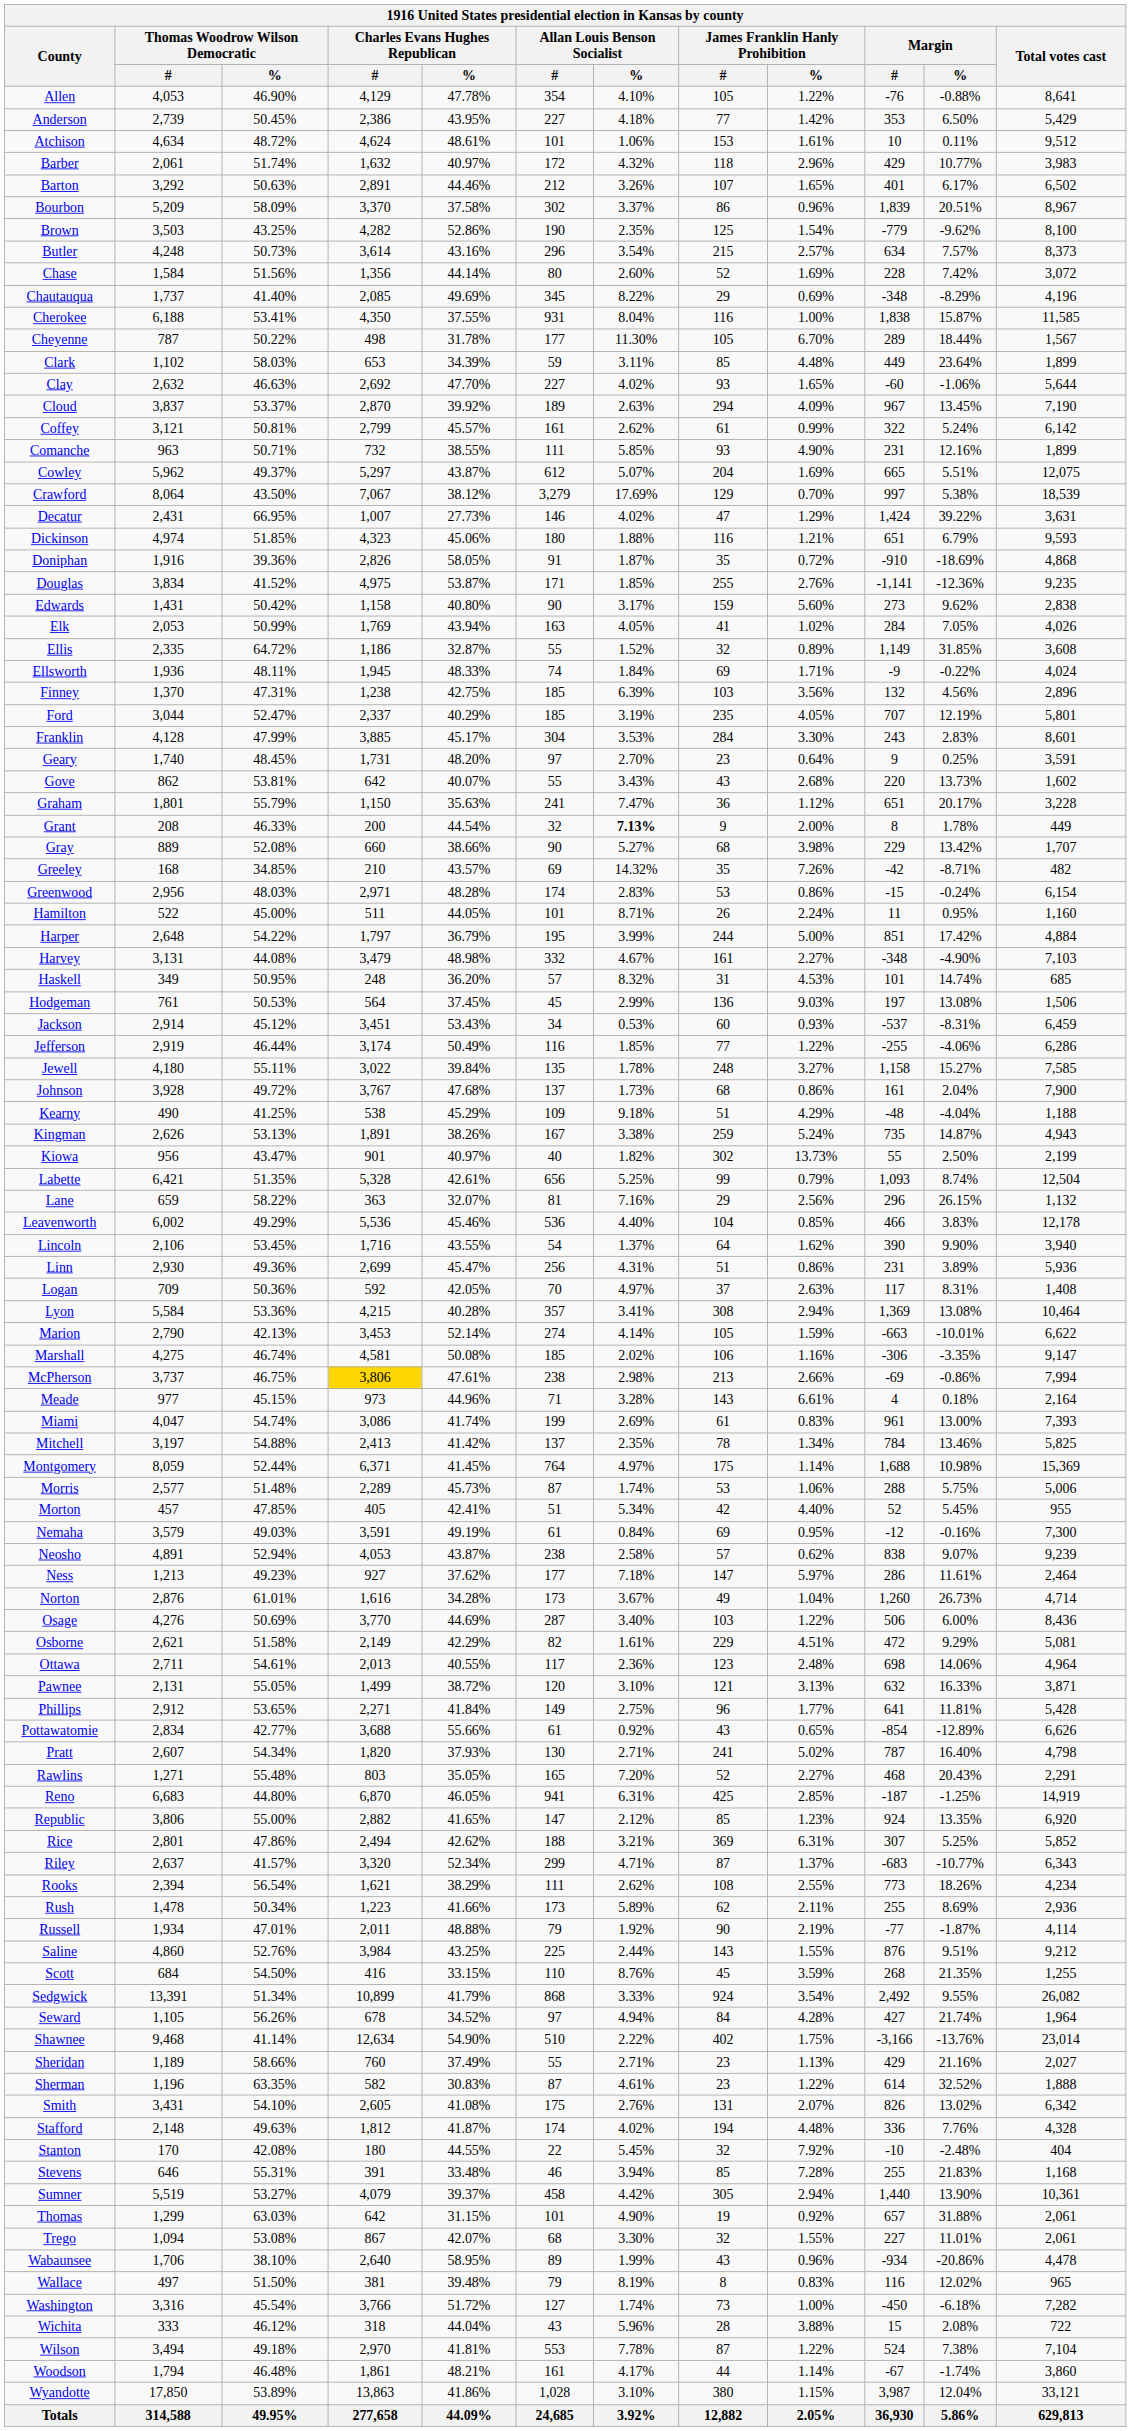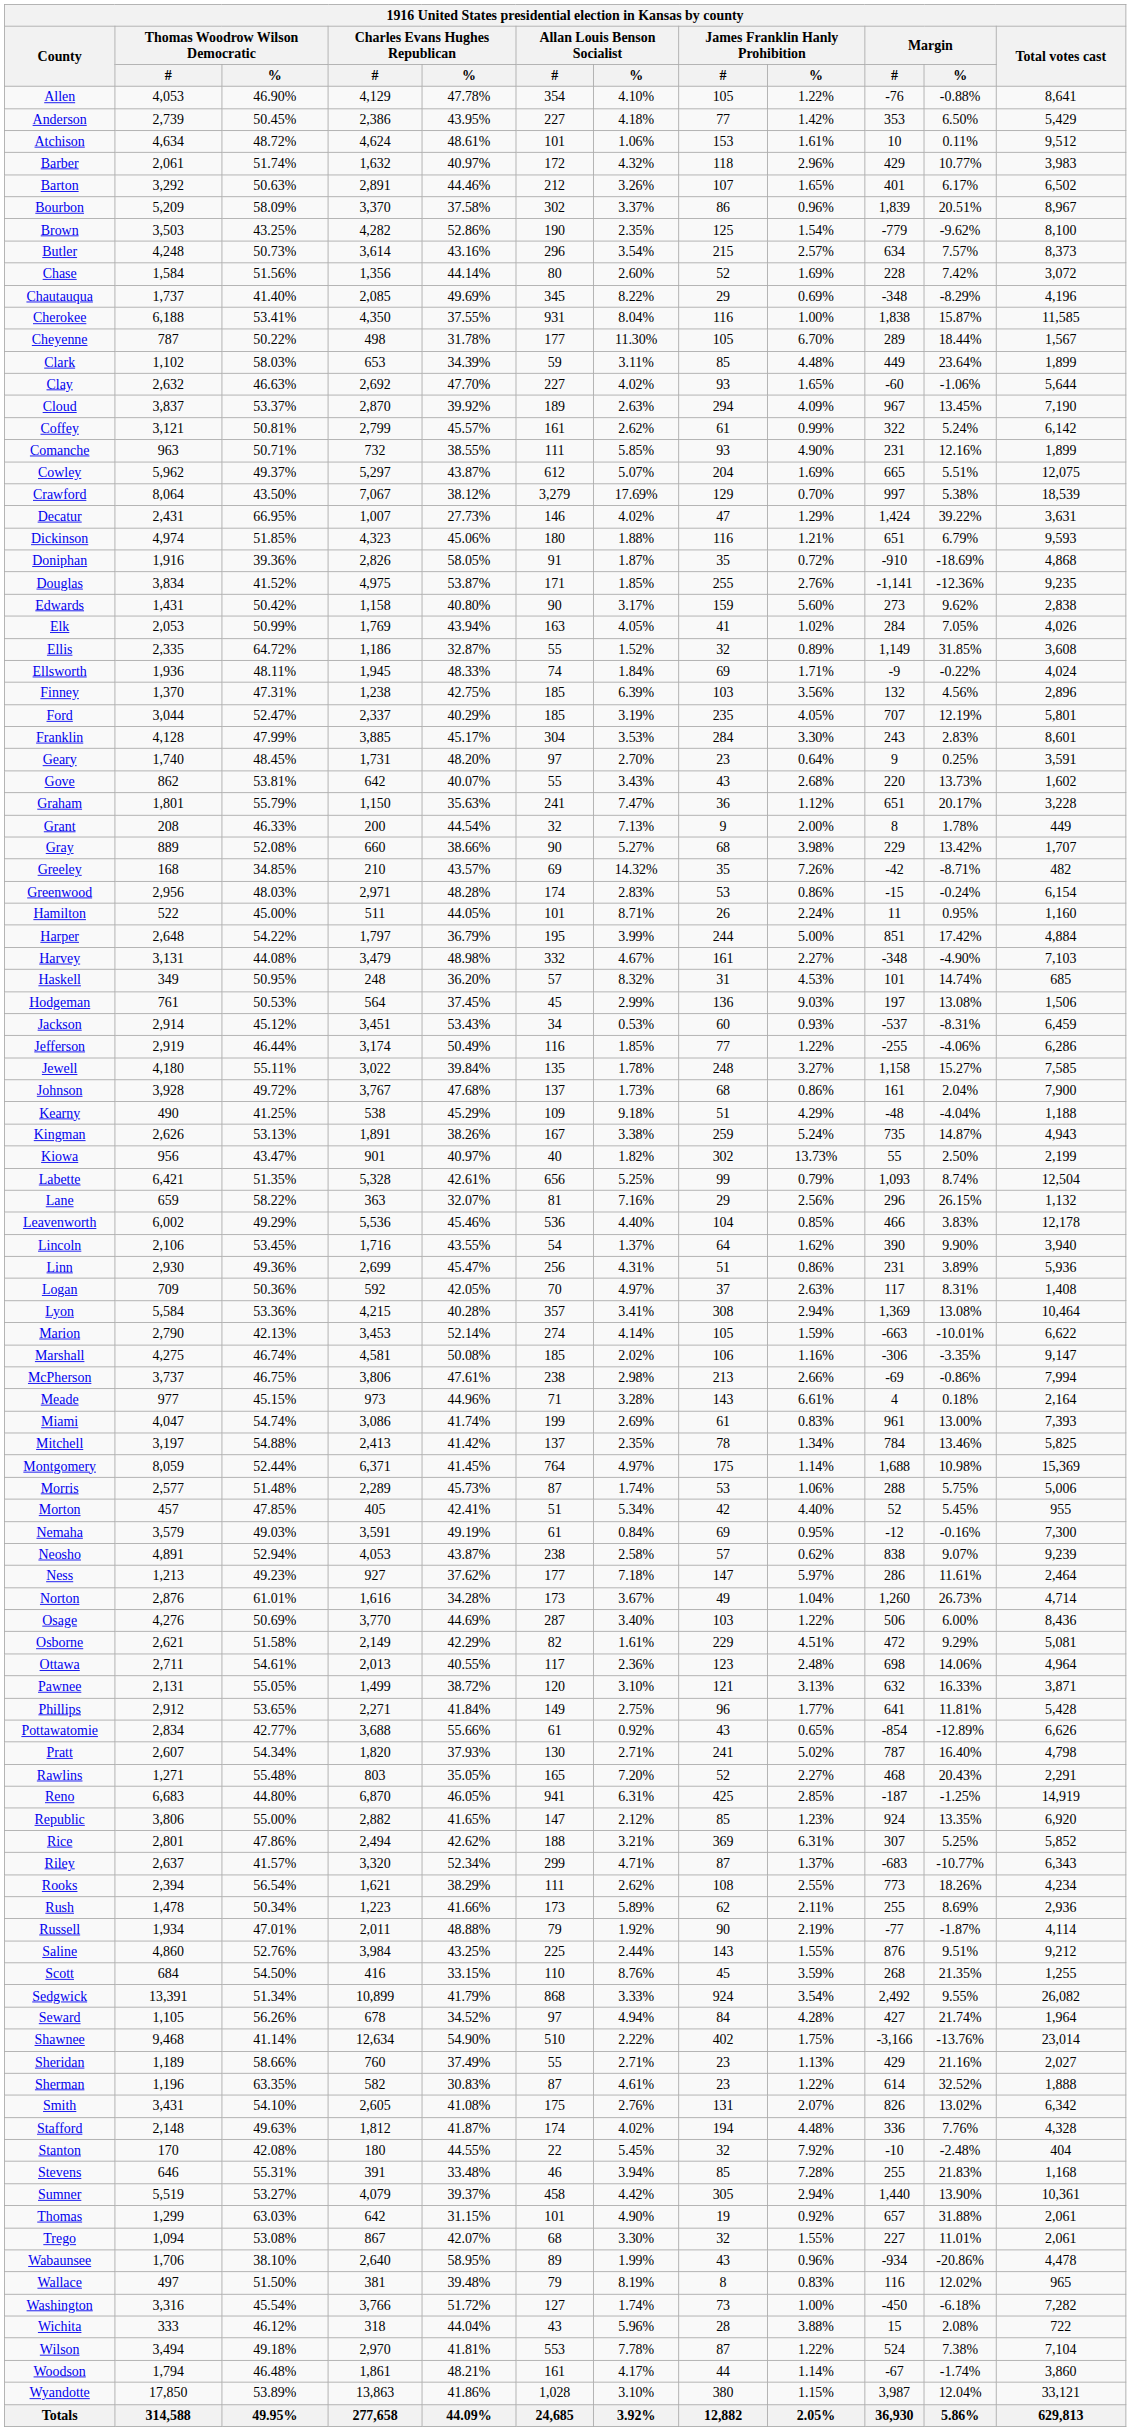(636, 825) bold -> (636, 825) normal
(375, 1377) gold background -> (375, 1377) no background
